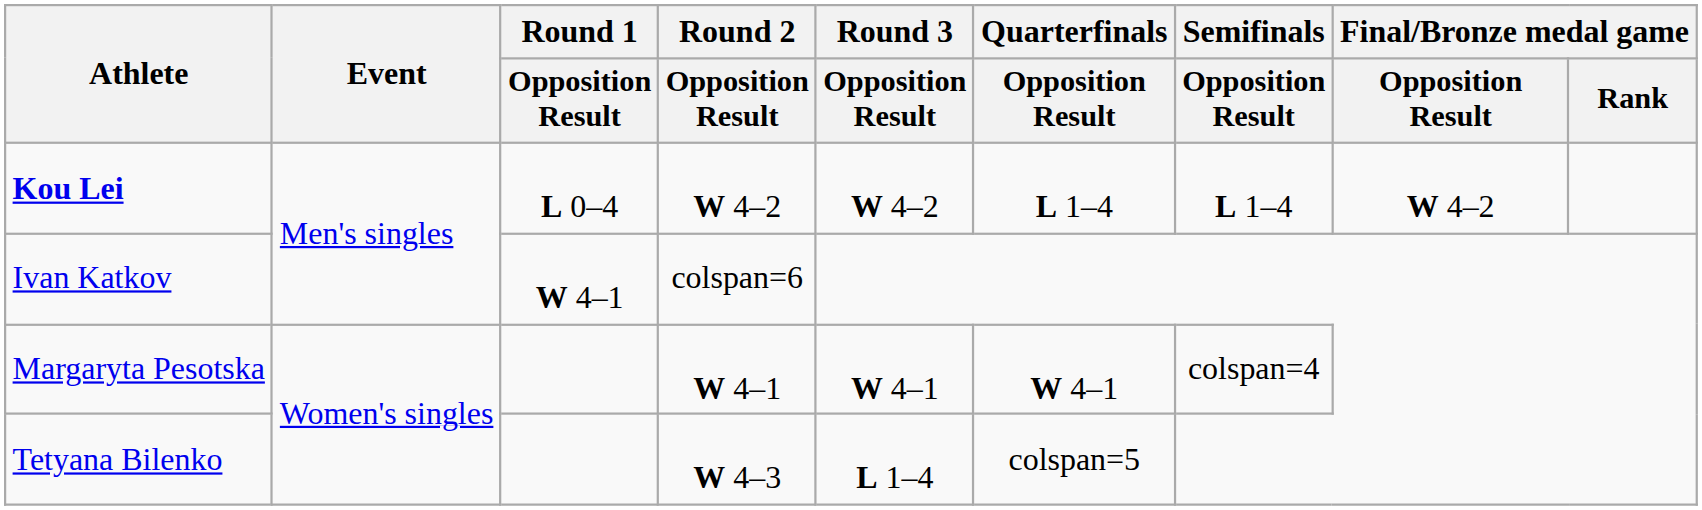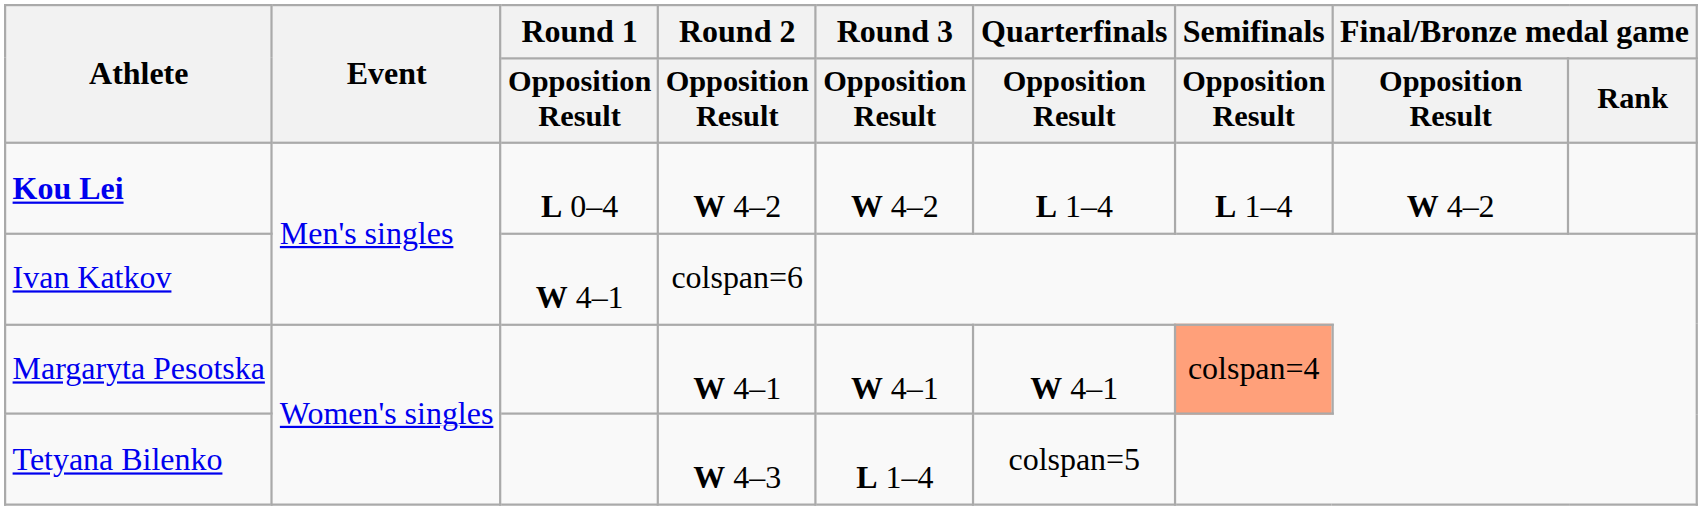(1254, 369) no background -> (1254, 369) lightsalmon background
